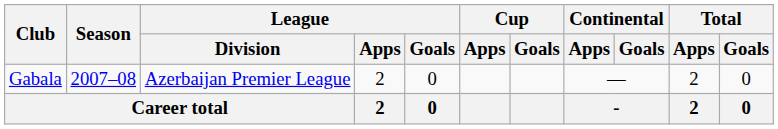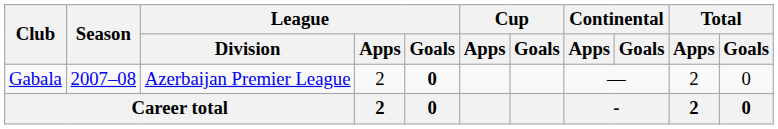(432, 78) normal -> (432, 78) bold
